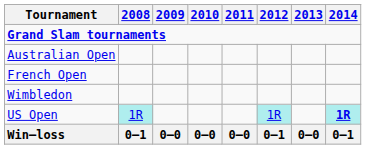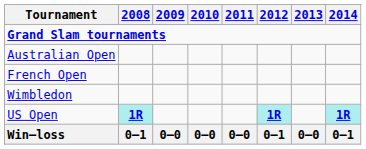(136, 114) normal -> (136, 114) bold
(274, 114) normal -> (274, 114) bold
